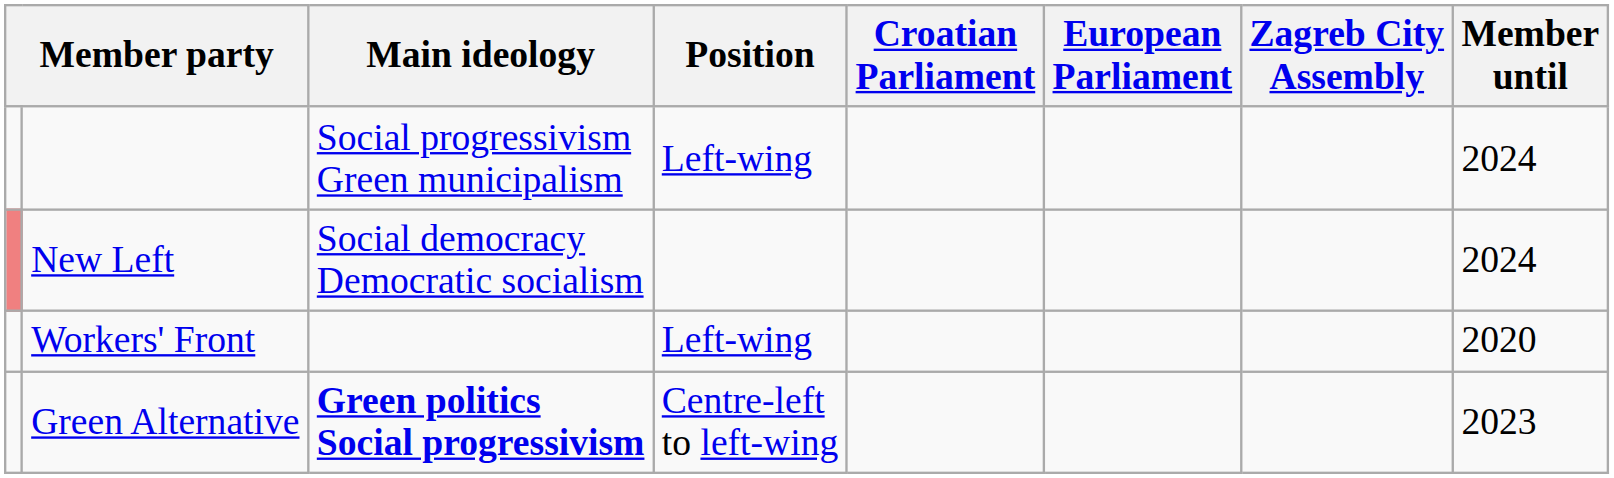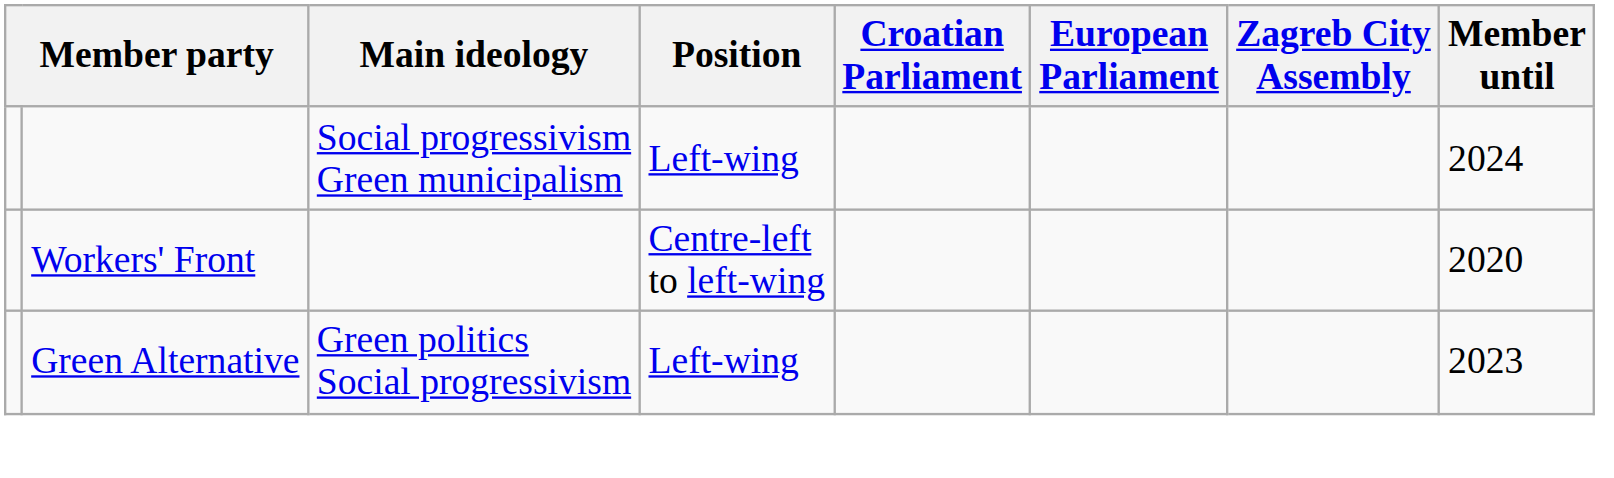- row: (103, 259)
(737, 340) Left-wing -> (737, 259) Centre-left to left-wing
(481, 420) bold -> (474, 361) normal
(750, 420) Centre-left to left-wing -> (724, 361) Left-wing
